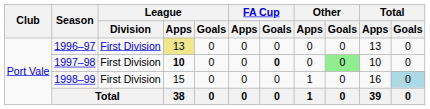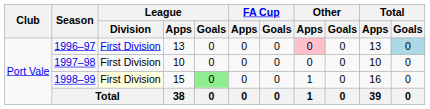(179, 46) khaki background -> (179, 46) no background
(310, 46) no background -> (310, 46) pink background
(408, 46) no background -> (408, 46) lightblue background
(179, 63) bold -> (179, 63) normal
(277, 63) bold -> (277, 63) normal
(342, 63) lightgreen background -> (342, 63) no background
(130, 79) no background -> (130, 79) lightyellow background
(212, 79) no background -> (212, 79) lightgreen background
(408, 79) lightblue background -> (408, 79) no background
